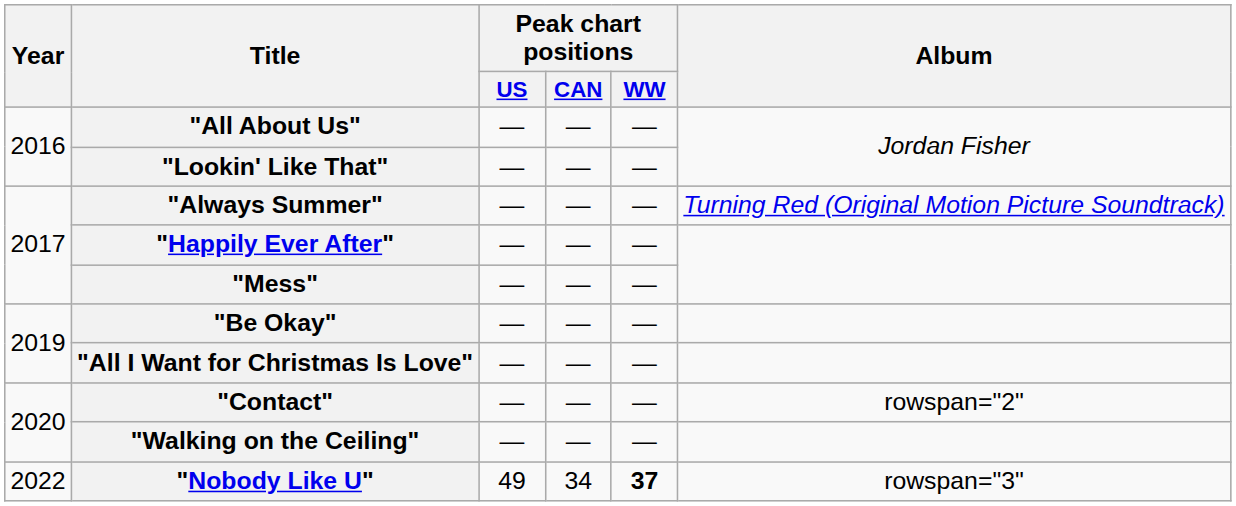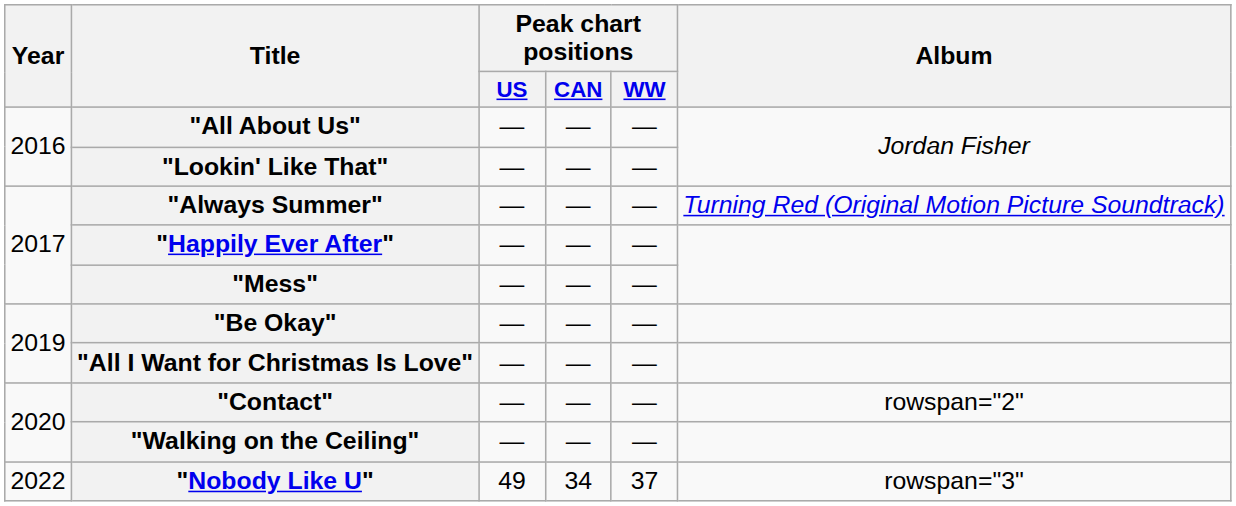(645, 480) bold -> (645, 480) normal
